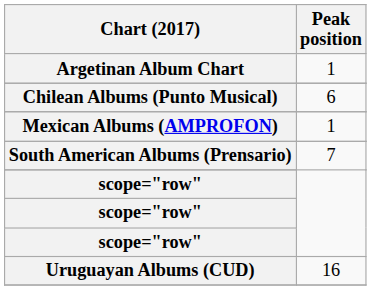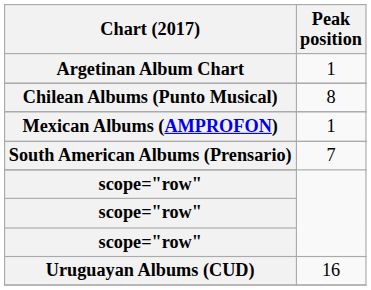(331, 97) 6 -> (331, 97) 8
